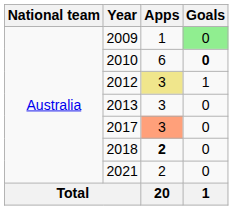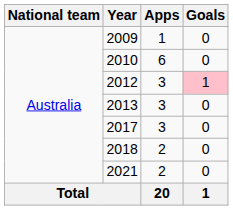(206, 37) lightgreen background -> (206, 37) no background
(206, 60) bold -> (206, 60) normal
(162, 82) khaki background -> (162, 82) no background
(206, 82) no background -> (206, 82) pink background
(162, 127) lightsalmon background -> (162, 127) no background
(162, 149) bold -> (162, 149) normal
